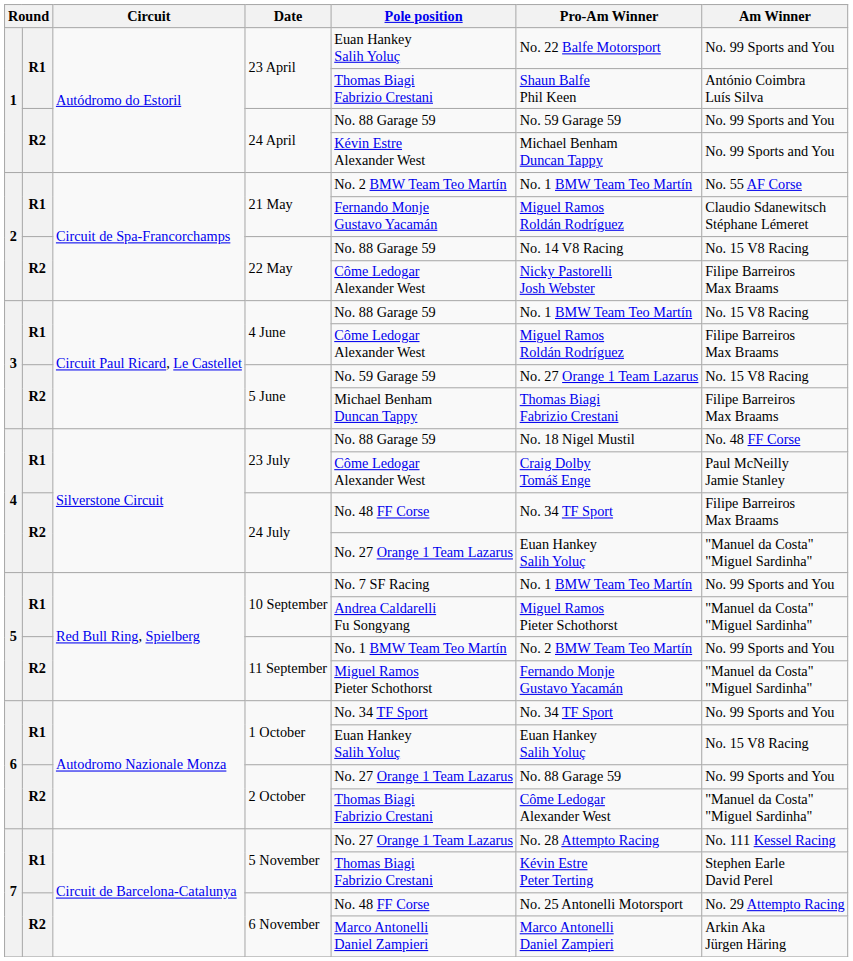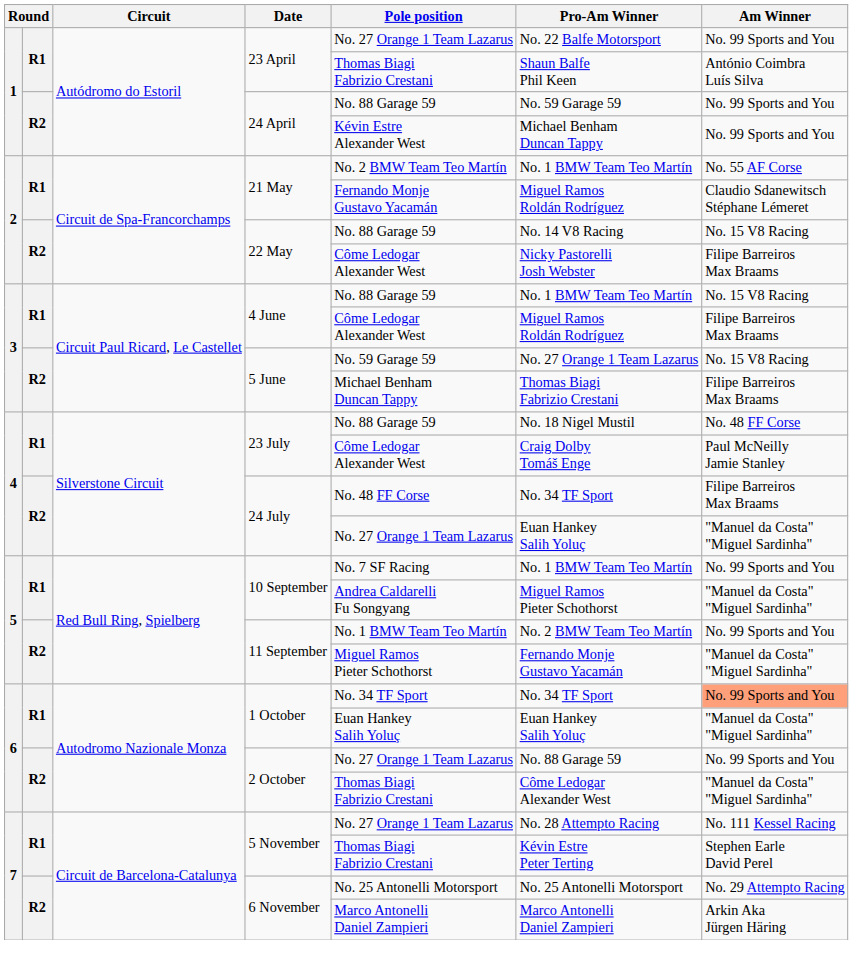(373, 47) Euan Hankey Salih Yoluç -> (424, 39) No. 27 Orange 1 Team Lazarus
(770, 712) no background -> (770, 695) lightsalmon background
(757, 744) No. 15 V8 Racing -> (759, 727) "Manuel da Costa" "Miguel Sardinha"
(382, 903) No. 48 FF Corse -> (416, 887) No. 25 Antonelli Motorsport
